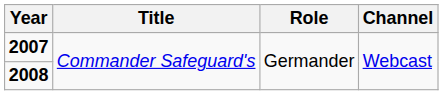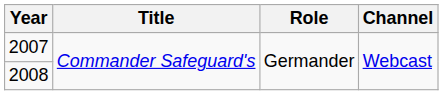(29, 47) bold -> (29, 47) normal
(29, 75) bold -> (29, 75) normal
